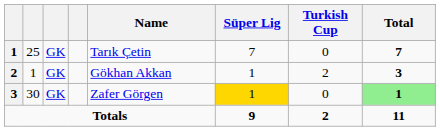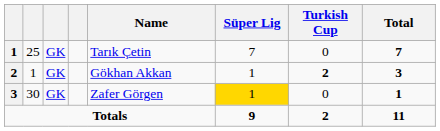(325, 72) normal -> (325, 72) bold
(399, 94) lightgreen background -> (399, 94) no background
